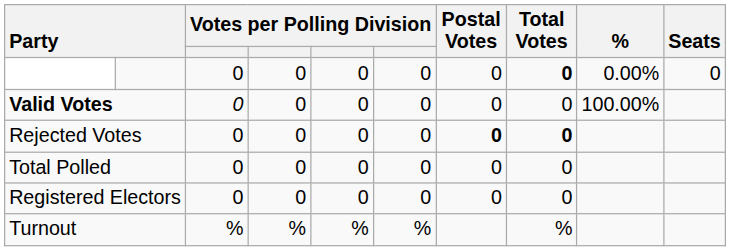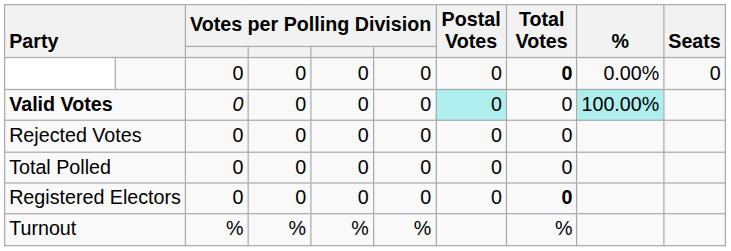(496, 104) no background -> (496, 104) paleturquoise background
(620, 104) no background -> (620, 104) paleturquoise background
(496, 135) bold -> (496, 135) normal
(567, 135) bold -> (567, 135) normal
(567, 198) normal -> (567, 198) bold
